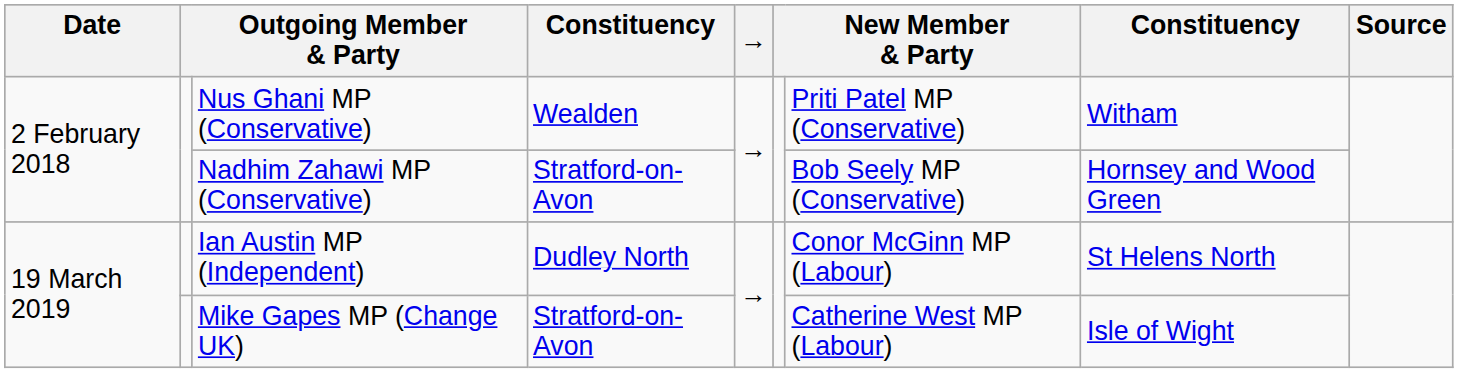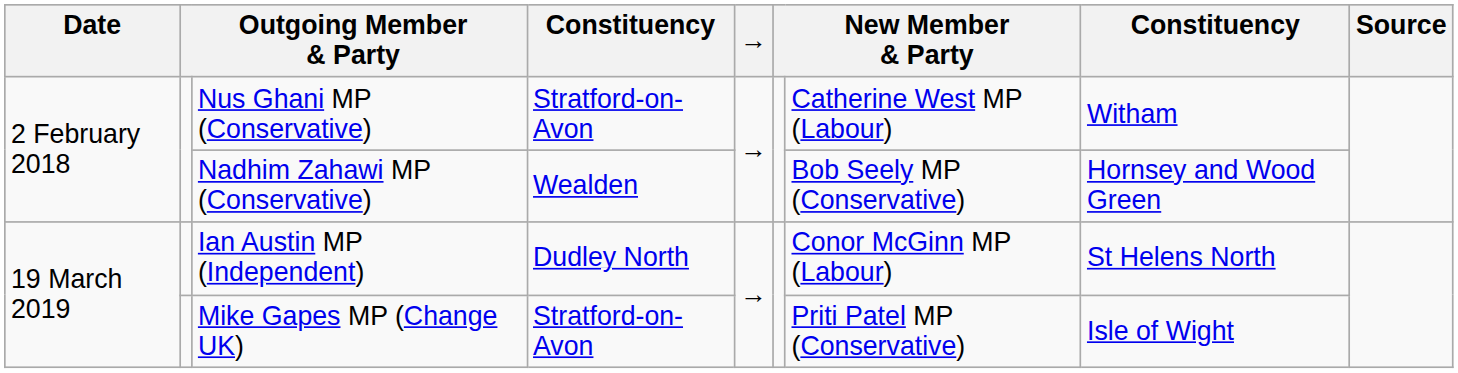(586, 113) Wealden -> (608, 113) Stratford-on-Avon
(878, 113) Priti Patel MP (Conservative) -> (907, 113) Catherine West MP (Labour)
(608, 185) Stratford-on-Avon -> (586, 185) Wealden
(907, 330) Catherine West MP (Labour) -> (878, 330) Priti Patel MP (Conservative)
